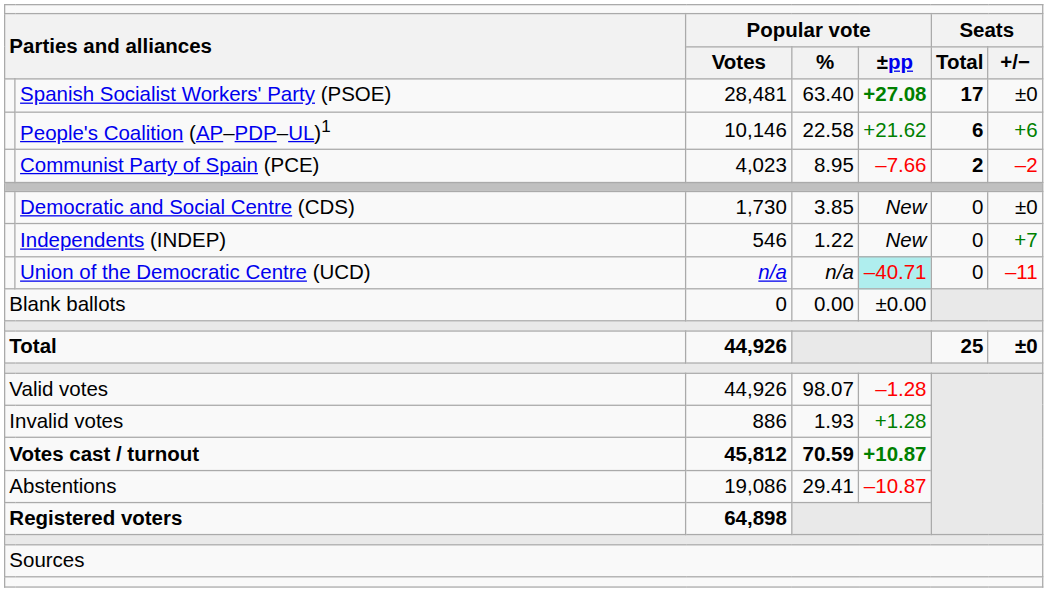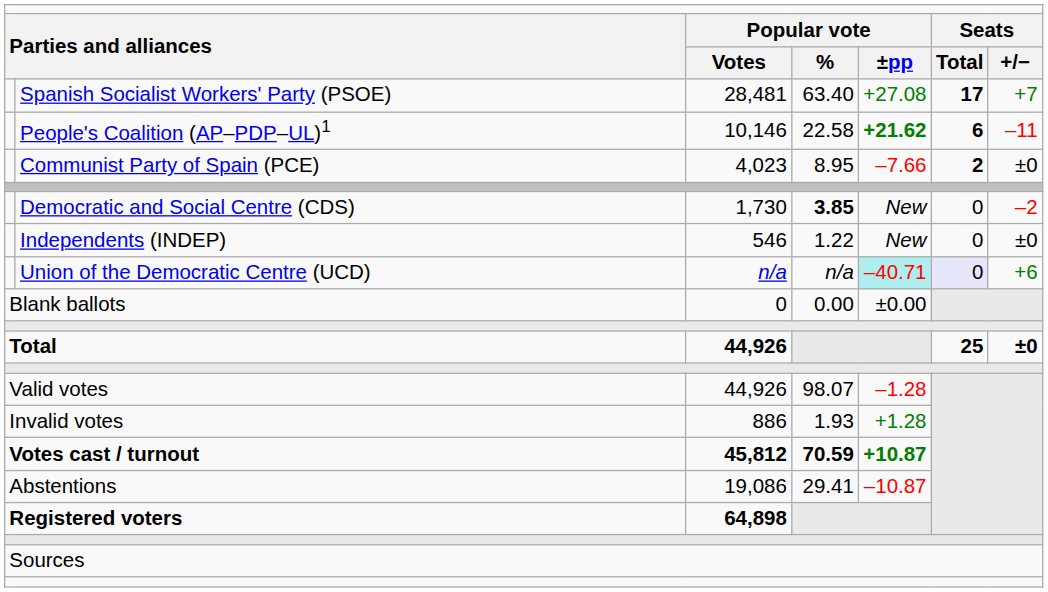(895, 95) bold -> (895, 95) normal
(1026, 95) ±0 -> (1026, 95) +7
(895, 130) normal -> (895, 130) bold
(1026, 130) +6 -> (1021, 130) –11
(1026, 165) –2 -> (1026, 165) ±0
(834, 207) normal -> (834, 207) bold
(1026, 207) ±0 -> (1026, 207) –2
(1026, 240) +7 -> (1026, 240) ±0
(978, 272) no background -> (978, 272) lavender background
(1021, 272) –11 -> (1026, 272) +6
